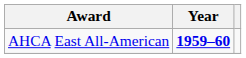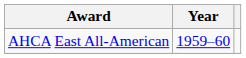(203, 41) bold -> (203, 41) normal
